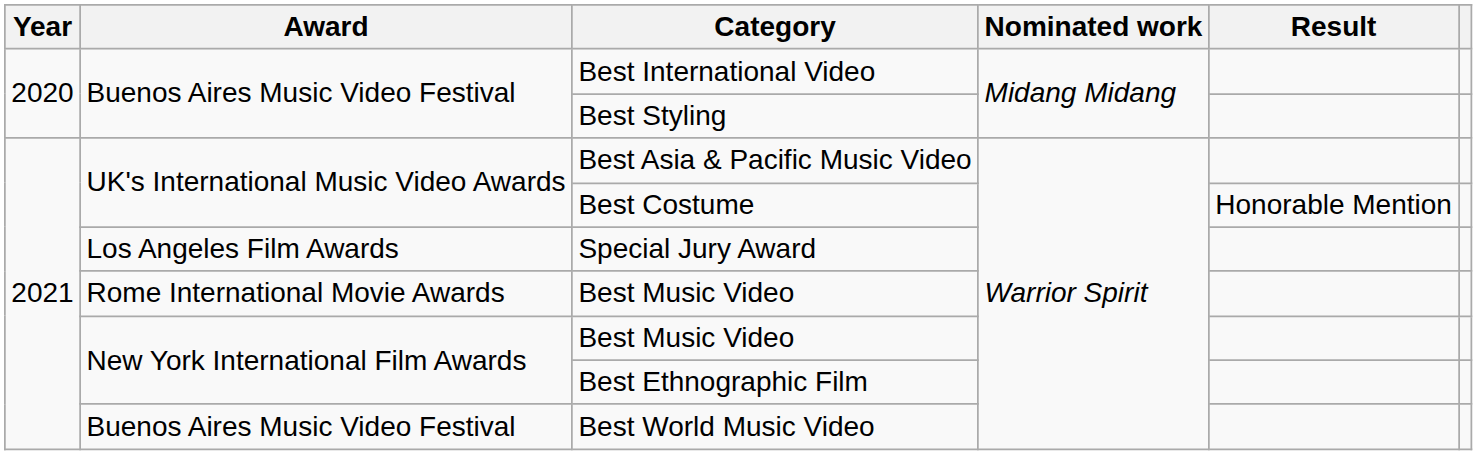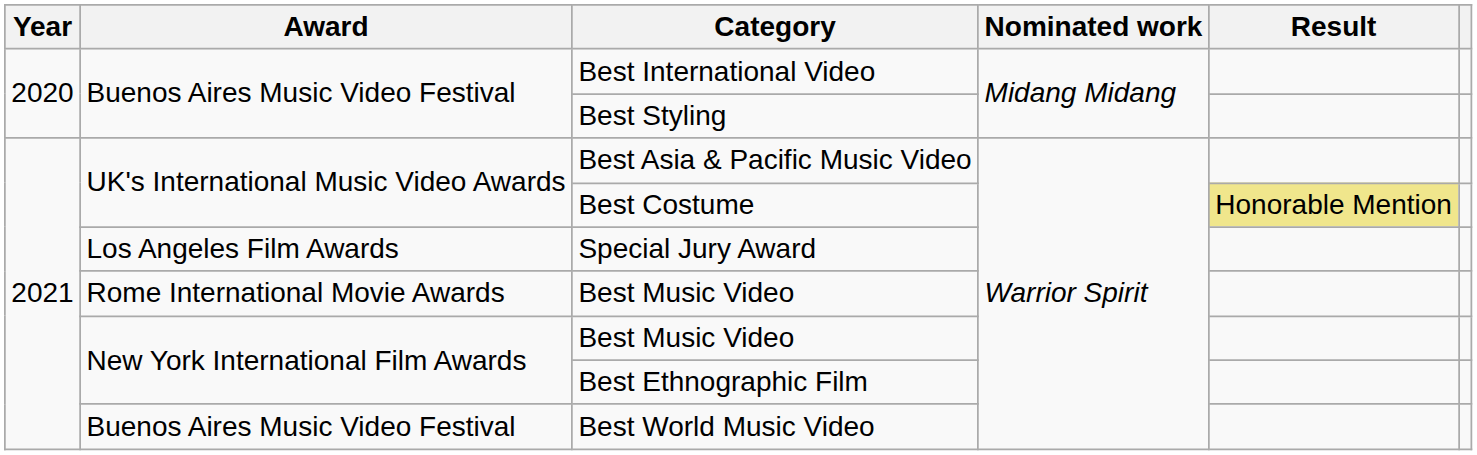(1334, 204) no background -> (1334, 204) khaki background
